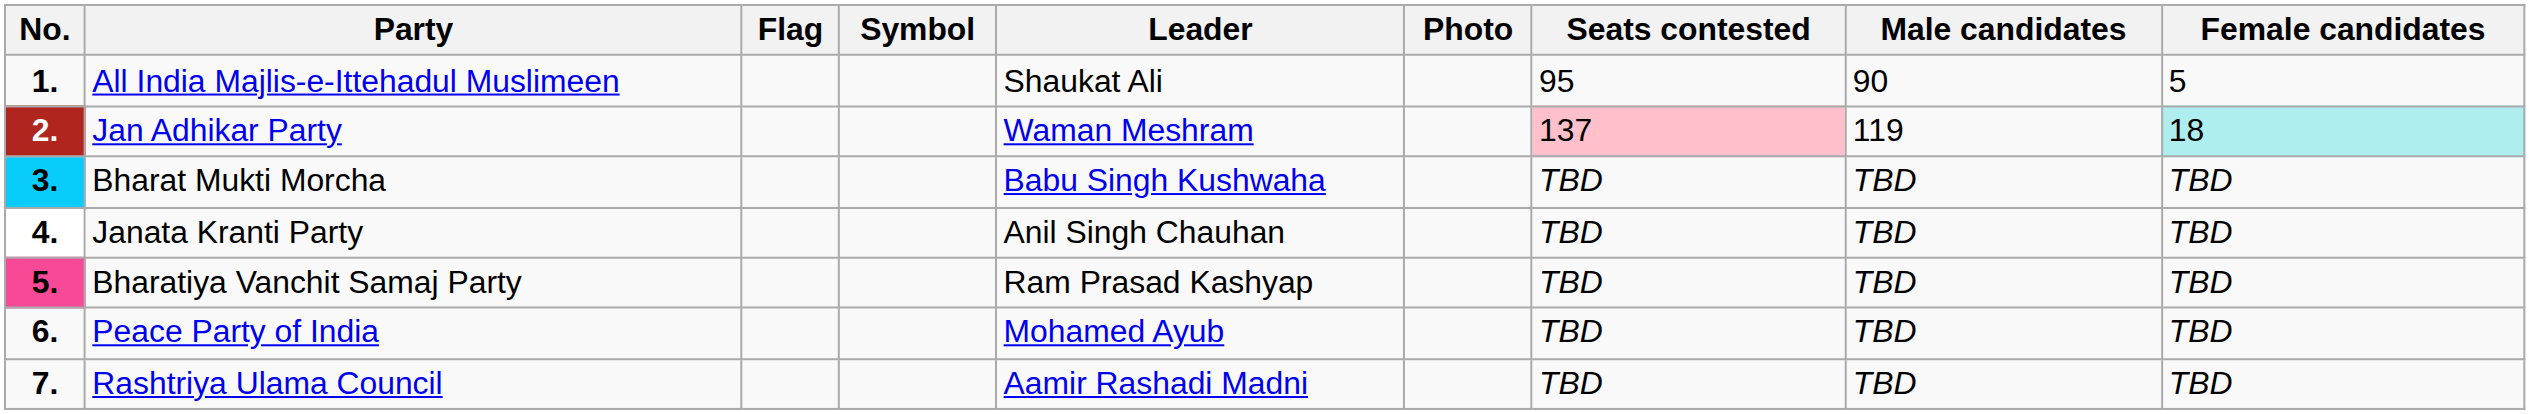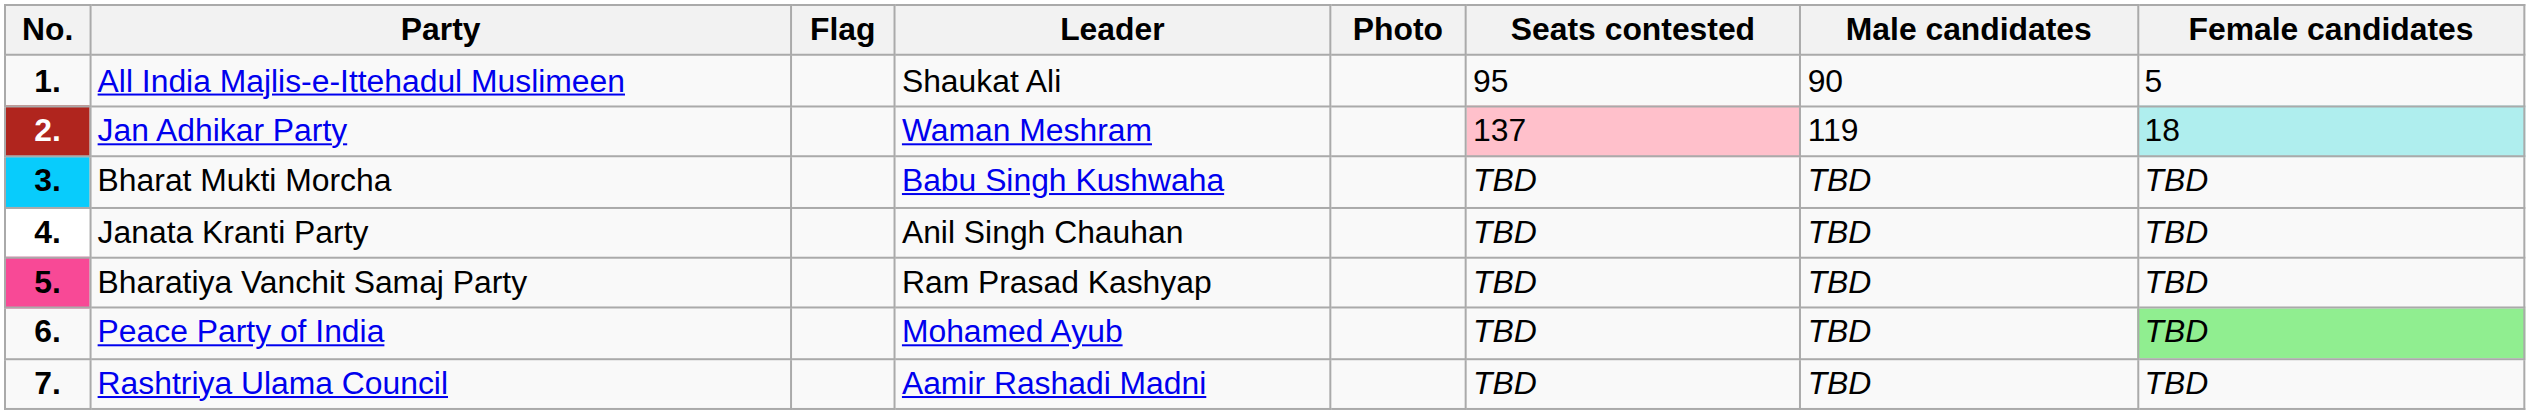- column: (918, 29)
(2201, 332) no background -> (2176, 332) lightgreen background
